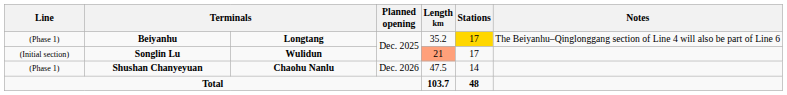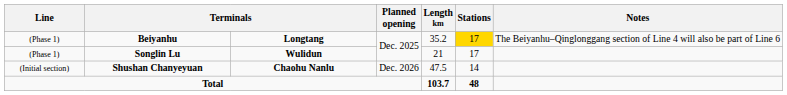(44, 55) (Initial section) -> (44, 55) (Phase 1)
(438, 54) lightsalmon background -> (438, 54) no background
(44, 69) (Phase 1) -> (44, 69) (Initial section)
